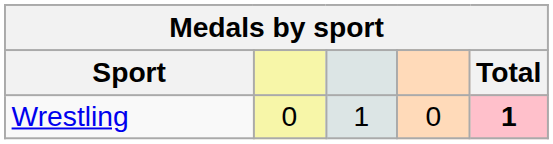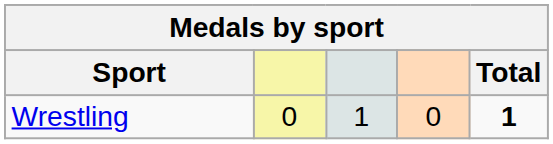(509, 117) pink background -> (509, 117) no background
